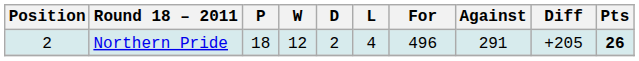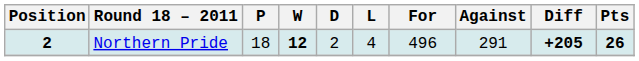(47, 43) normal -> (47, 43) bold
(298, 43) normal -> (298, 43) bold
(564, 43) normal -> (564, 43) bold
